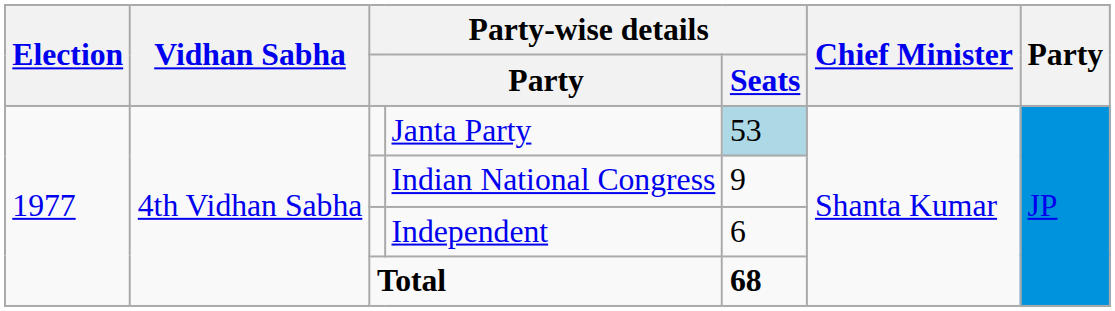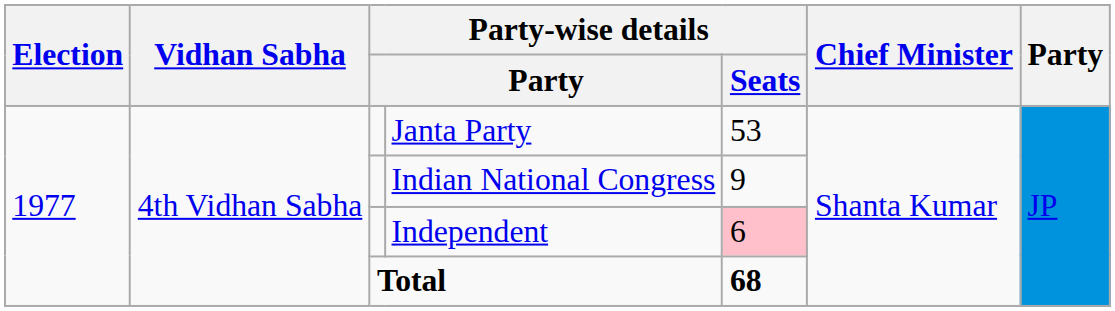(746, 130) lightblue background -> (746, 130) no background
(738, 230) no background -> (738, 230) pink background
